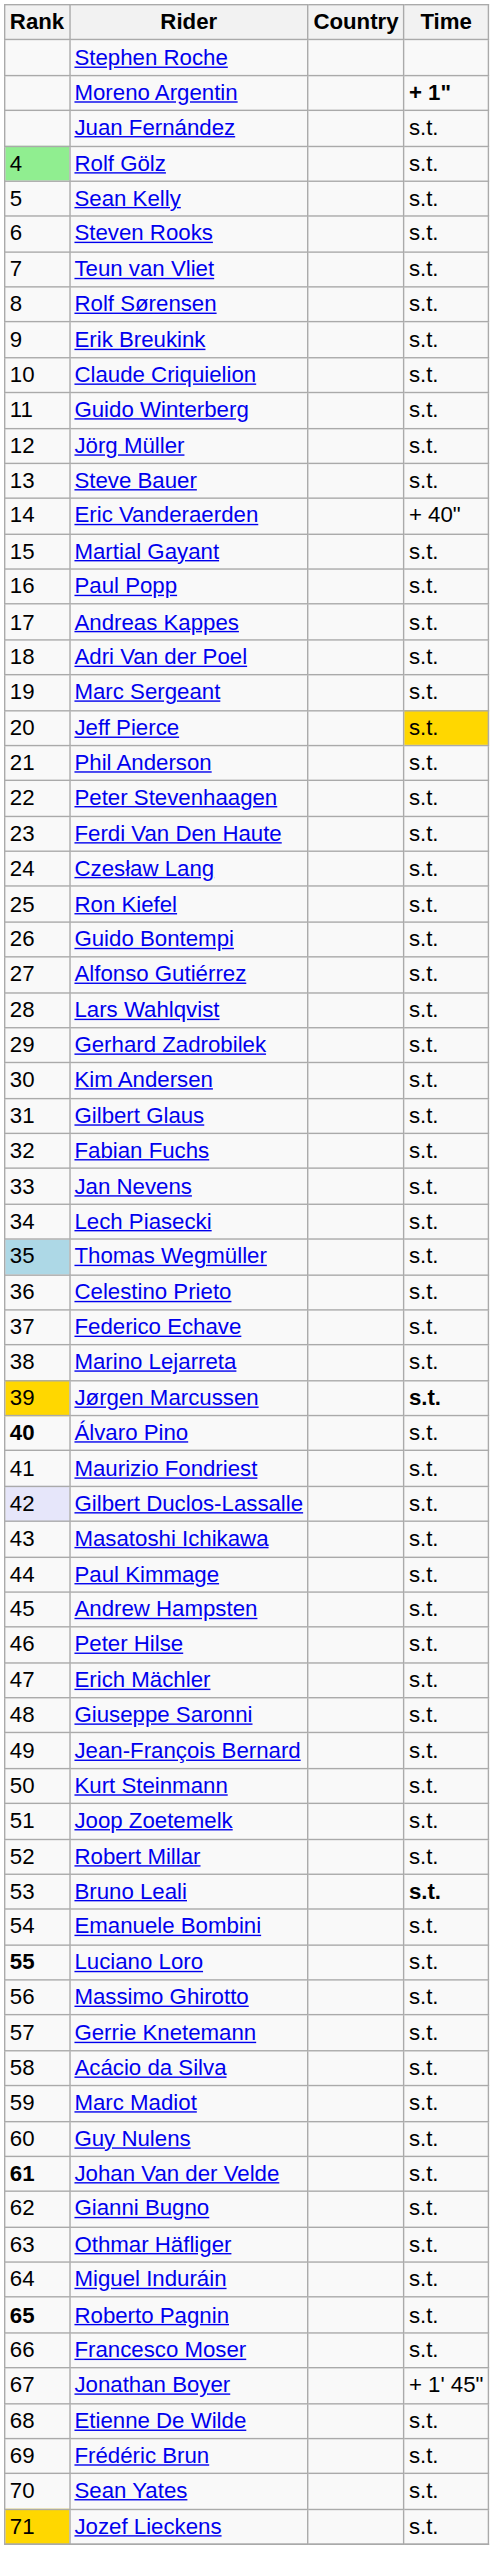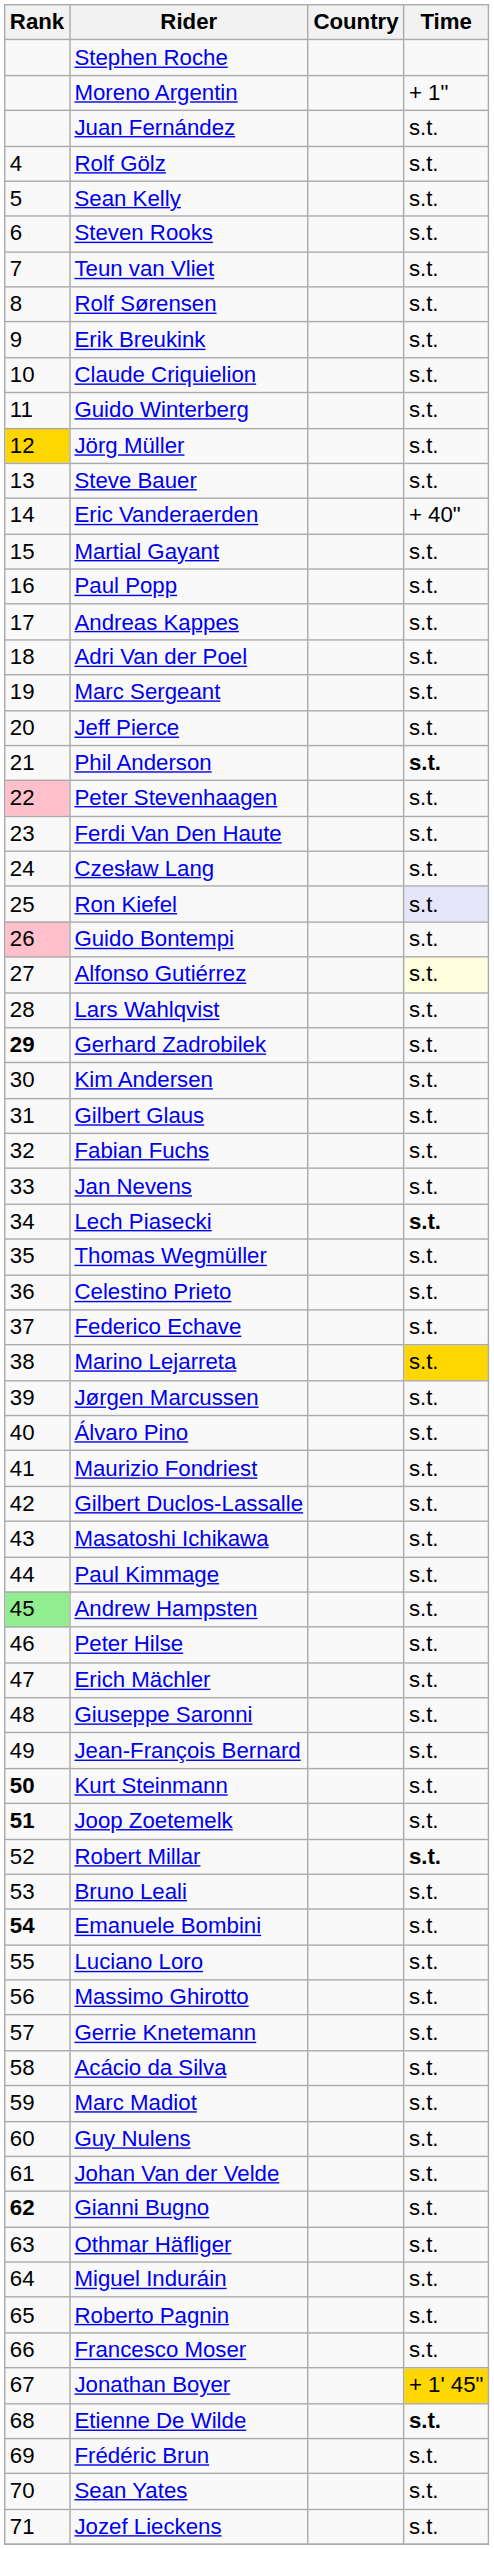(430, 92) bold -> (429, 92) normal
(16, 163) lightgreen background -> (16, 163) no background
(22, 445) no background -> (22, 445) gold background
(424, 727) gold background -> (424, 727) no background
(424, 762) normal -> (425, 762) bold
(22, 798) no background -> (22, 798) pink background
(424, 903) no background -> (424, 903) lavender background
(22, 939) no background -> (22, 939) pink background
(424, 974) no background -> (424, 974) lightyellow background
(22, 1045) normal -> (22, 1045) bold
(424, 1221) normal -> (425, 1221) bold
(22, 1256) lightblue background -> (22, 1256) no background
(424, 1362) no background -> (424, 1362) gold background
(22, 1397) gold background -> (22, 1397) no background
(425, 1397) bold -> (424, 1397) normal
(22, 1432) bold -> (22, 1432) normal
(22, 1503) lavender background -> (22, 1503) no background
(22, 1609) no background -> (22, 1609) lightgreen background
(22, 1785) normal -> (22, 1785) bold
(22, 1820) normal -> (22, 1820) bold
(424, 1856) normal -> (425, 1856) bold
(425, 1891) bold -> (424, 1891) normal
(22, 1926) normal -> (22, 1926) bold
(22, 1962) bold -> (22, 1962) normal
(22, 2173) bold -> (22, 2173) normal
(22, 2208) normal -> (22, 2208) bold
(22, 2314) bold -> (22, 2314) normal
(446, 2385) no background -> (446, 2385) gold background
(424, 2420) normal -> (425, 2420) bold
(22, 2526) gold background -> (22, 2526) no background
